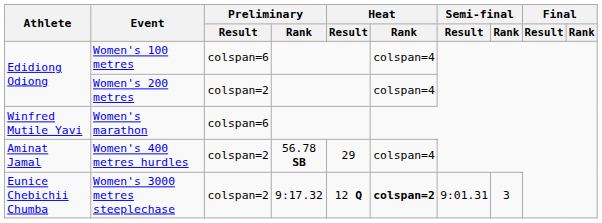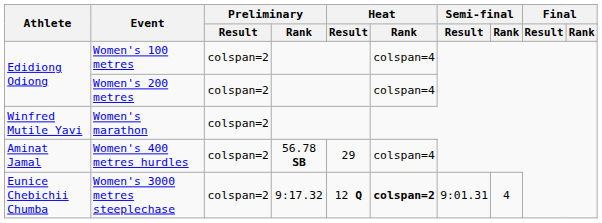(238, 57) colspan=6 -> (238, 57) colspan=2
(238, 123) colspan=6 -> (238, 123) colspan=2
(506, 195) 3 -> (506, 195) 4
